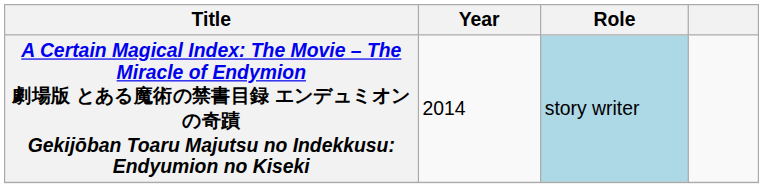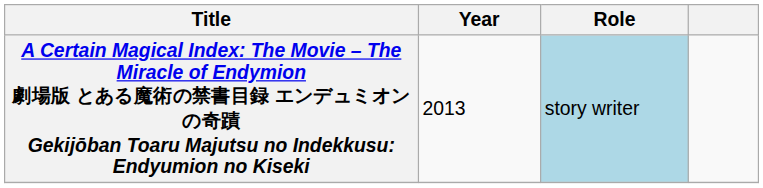(444, 108) 2014 -> (444, 108) 2013
